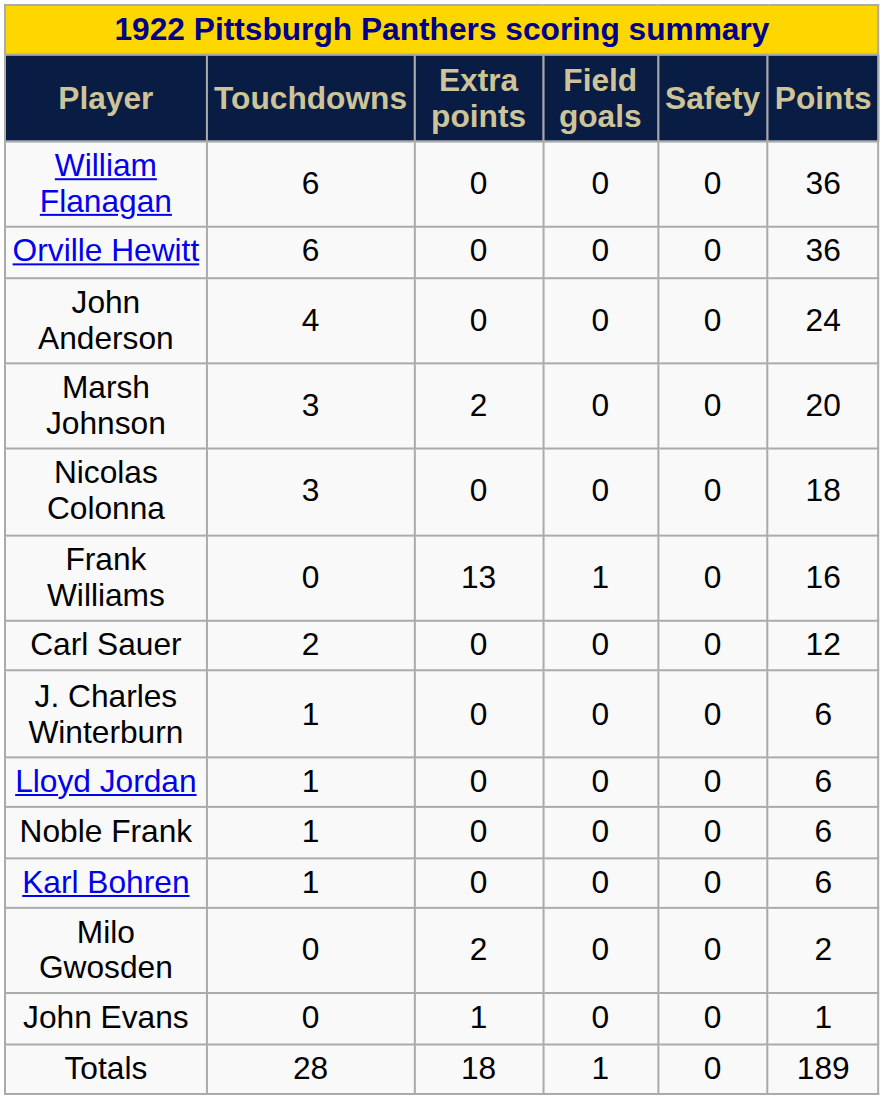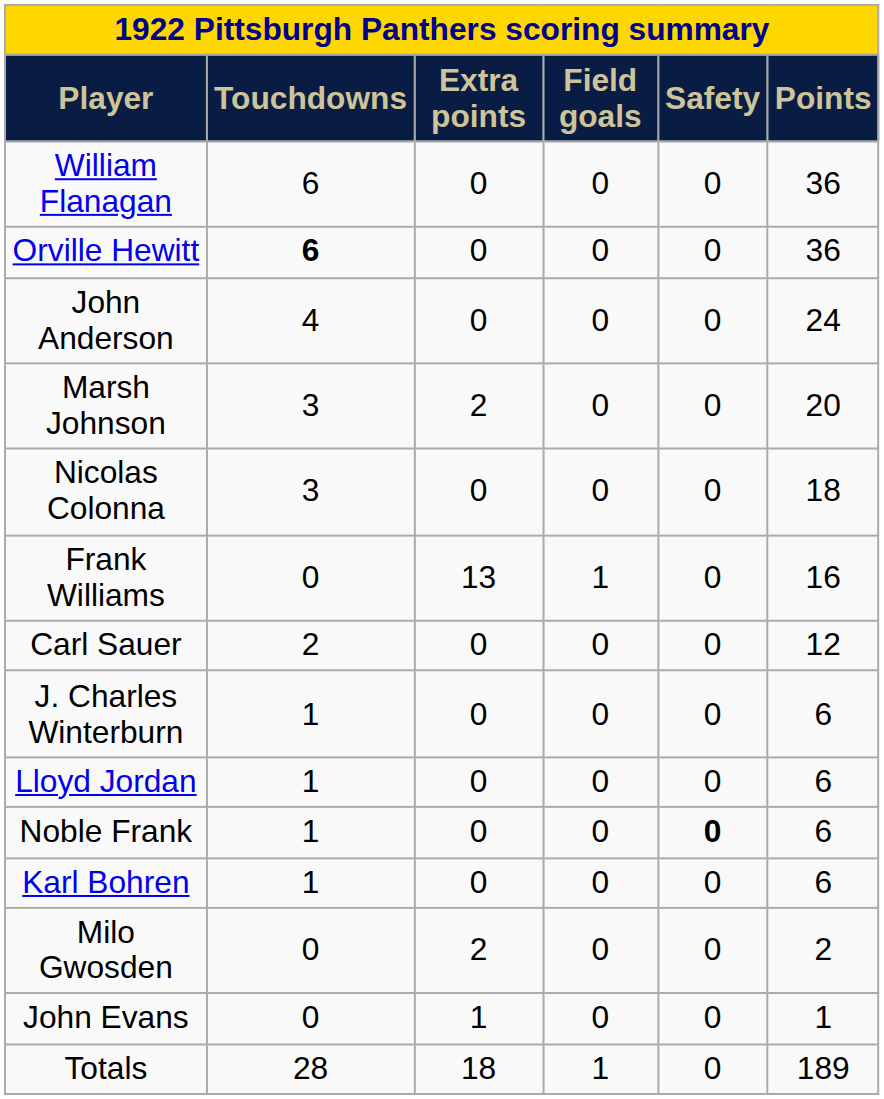(311, 251) normal -> (311, 251) bold
(713, 831) normal -> (713, 831) bold
